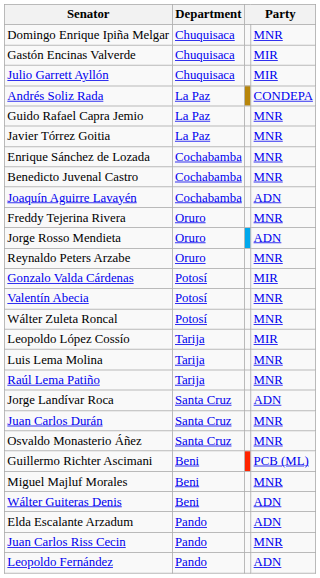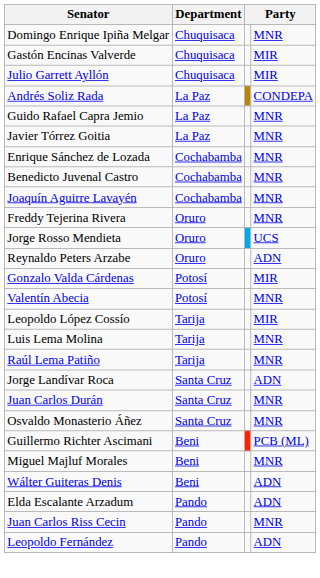(267, 197) ADN -> (268, 197) MNR
(267, 237) ADN -> (266, 237) UCS
(268, 258) MNR -> (267, 258) ADN
- row: (62, 319)
